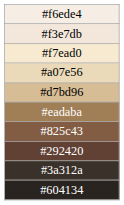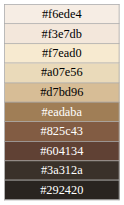(62, 151) #292420 -> (62, 151) #604134
(62, 190) #604134 -> (62, 190) #292420
